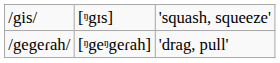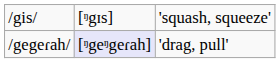(114, 44) no background -> (114, 44) lavender background
